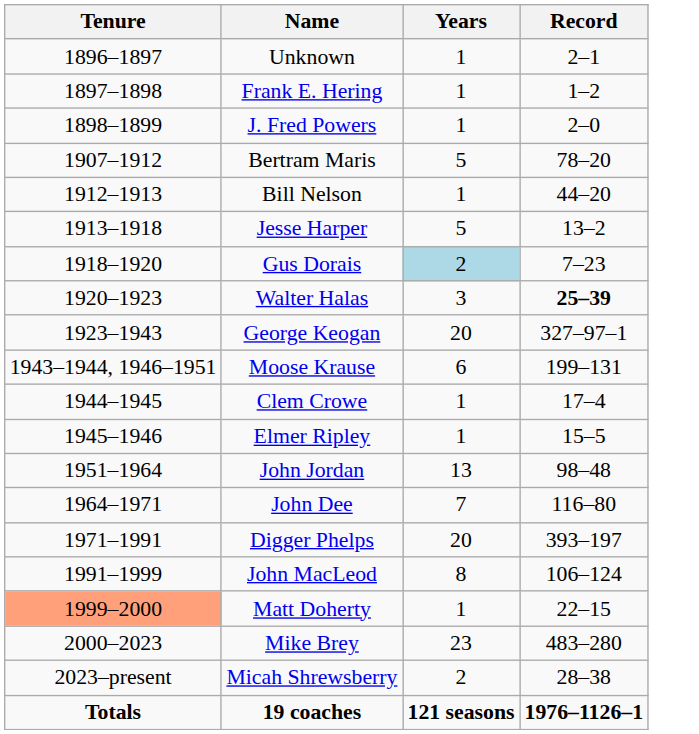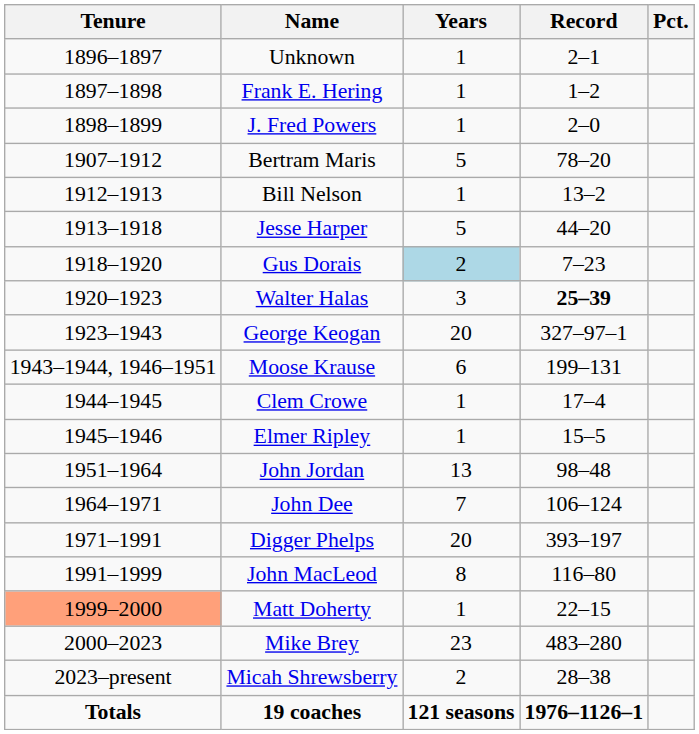+ column: (671, 21)
(584, 194) 44–20 -> (584, 194) 13–2
(584, 228) 13–2 -> (584, 228) 44–20
(584, 504) 116–80 -> (584, 504) 106–124
(584, 573) 106–124 -> (584, 573) 116–80
